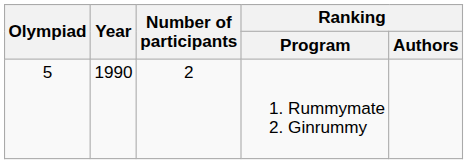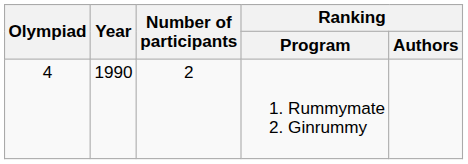(47, 72) 5 -> (47, 72) 4
